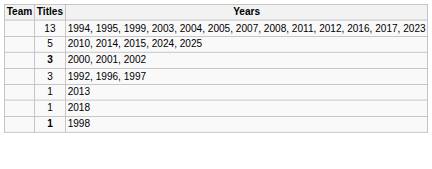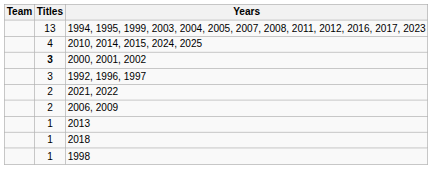(50, 44) 5 -> (50, 44) 4
+ row: (93, 92)
+ row: (93, 108)
(50, 124) bold -> (50, 156) normal
